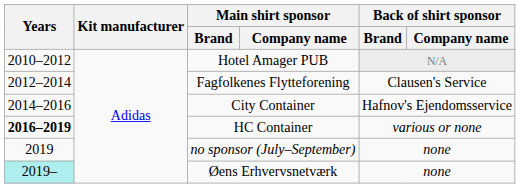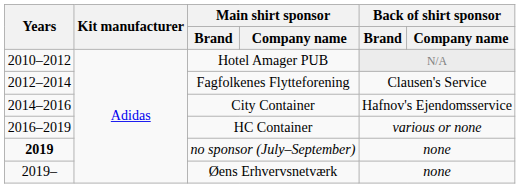(39, 127) bold -> (39, 127) normal
(39, 149) normal -> (39, 149) bold
(39, 171) paleturquoise background -> (39, 171) no background
